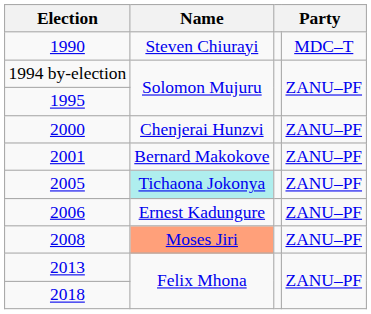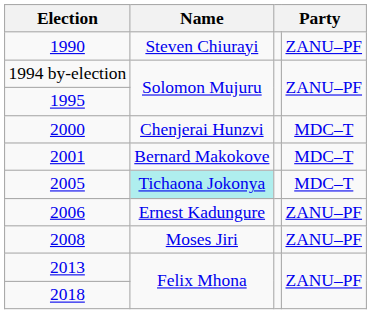(324, 45) MDC–T -> (324, 45) ZANU–PF
(324, 128) ZANU–PF -> (324, 128) MDC–T
(324, 156) ZANU–PF -> (324, 156) MDC–T
(324, 184) ZANU–PF -> (324, 184) MDC–T
(202, 239) lightsalmon background -> (202, 239) no background
